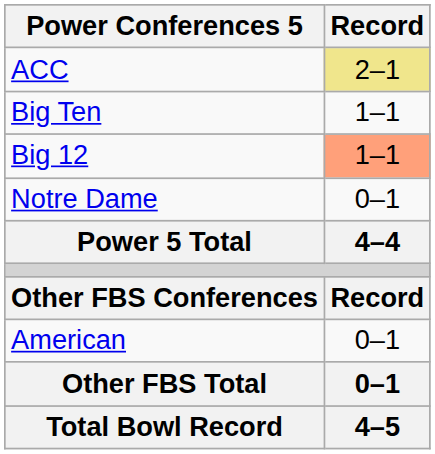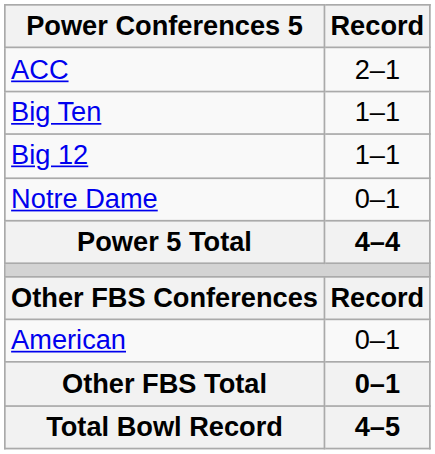(377, 69) khaki background -> (377, 69) no background
(377, 155) lightsalmon background -> (377, 155) no background
